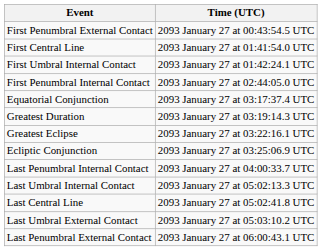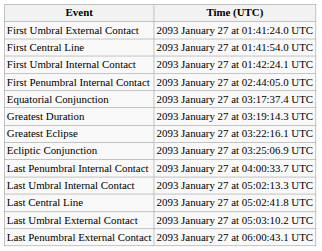- row: (80, 30)
+ row: (73, 30)
